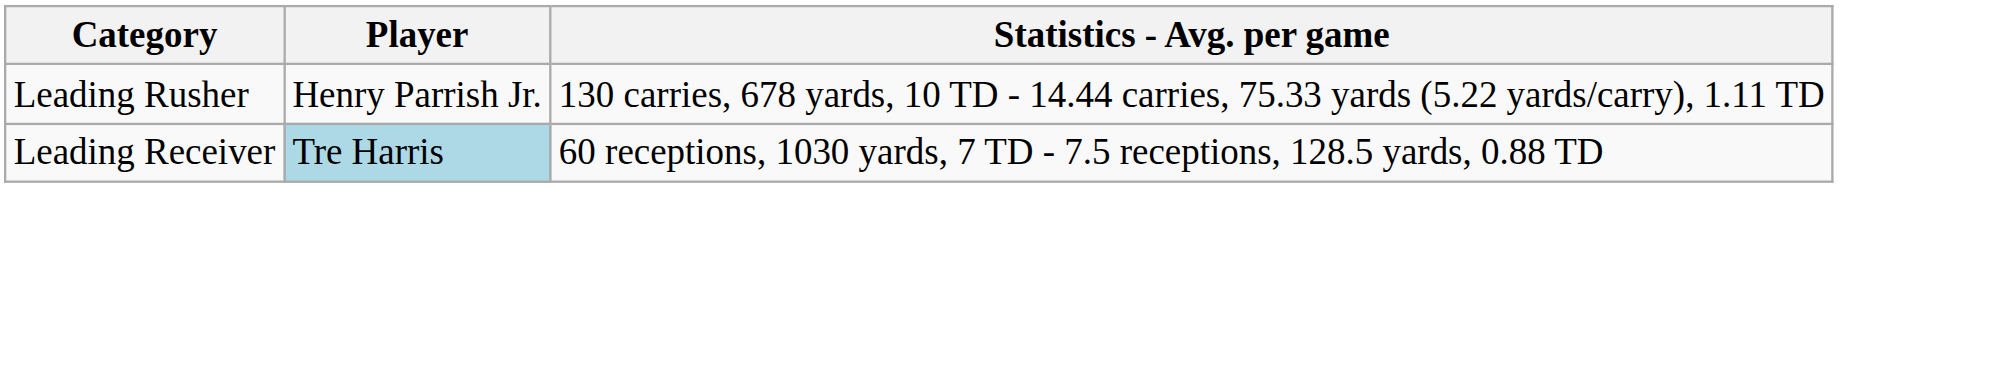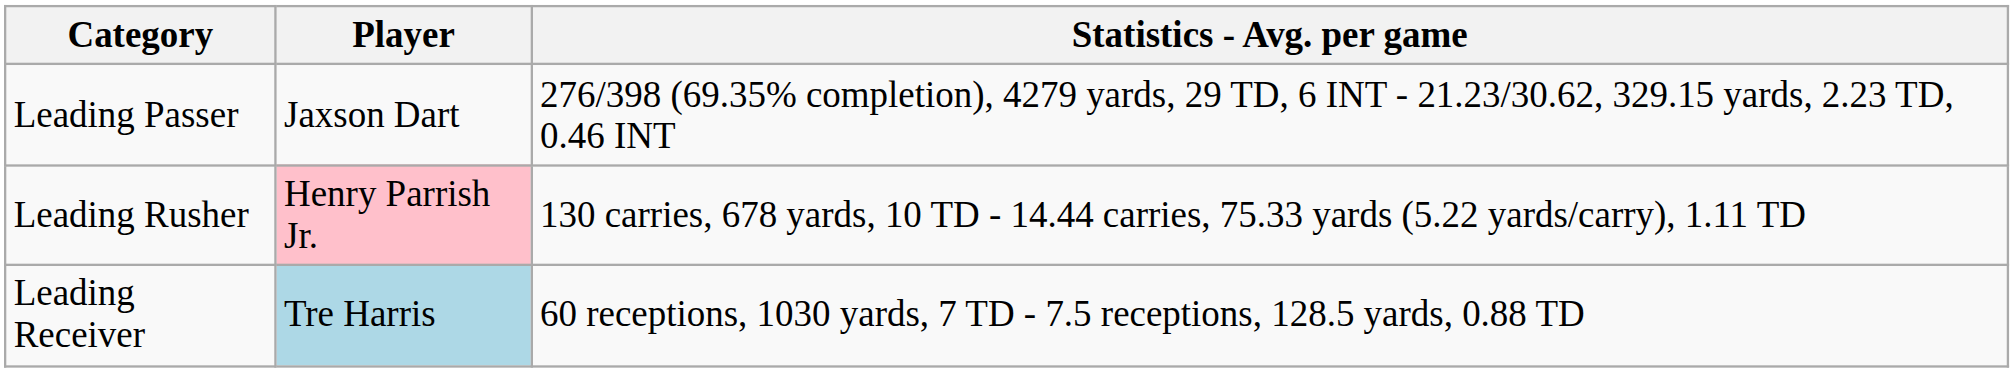+ row: (126, 114)
(417, 93) no background -> (387, 214) pink background
